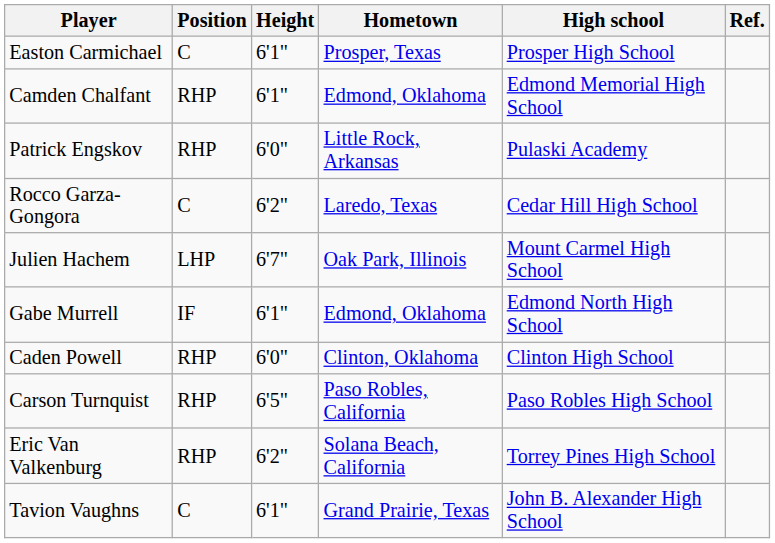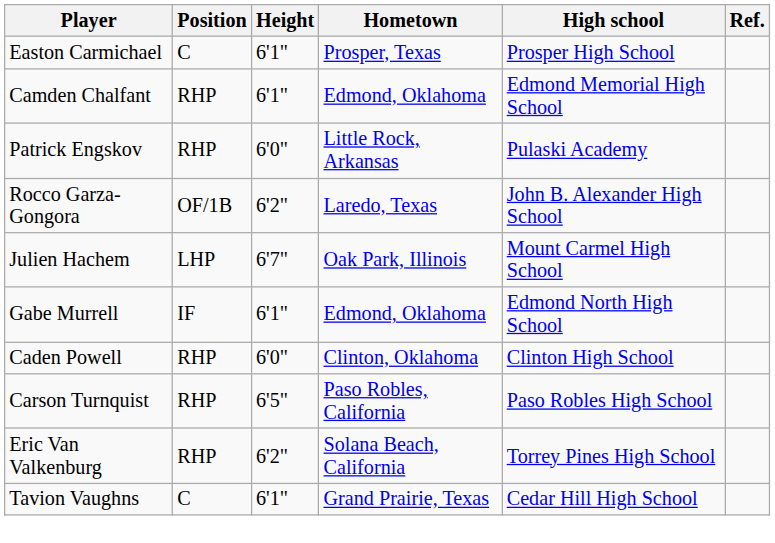(184, 205) C -> (205, 205) OF/1B
(602, 205) Cedar Hill High School -> (604, 205) John B. Alexander High School
(604, 510) John B. Alexander High School -> (602, 498) Cedar Hill High School
